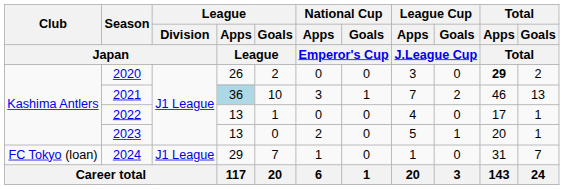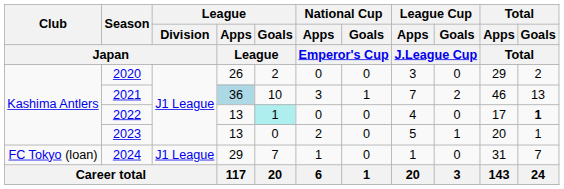(499, 74) bold -> (499, 74) normal
(275, 114) no background -> (275, 114) paleturquoise background
(538, 114) normal -> (538, 114) bold
